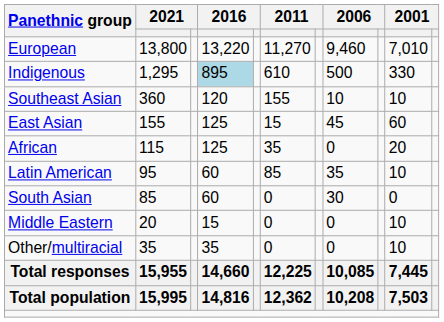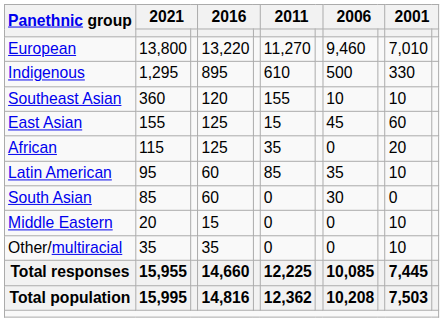(215, 73) lightblue background -> (215, 73) no background
